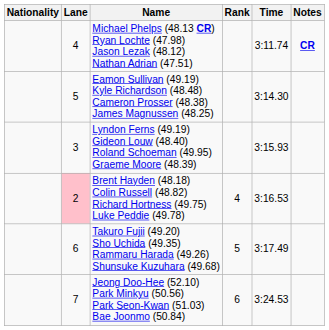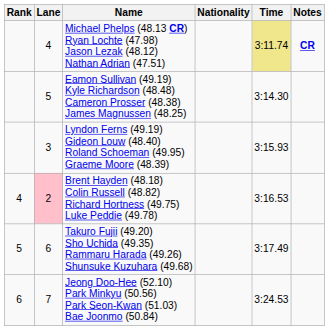columns swapped: (237, 12) <-> (33, 12)
(271, 46) no background -> (271, 46) khaki background
